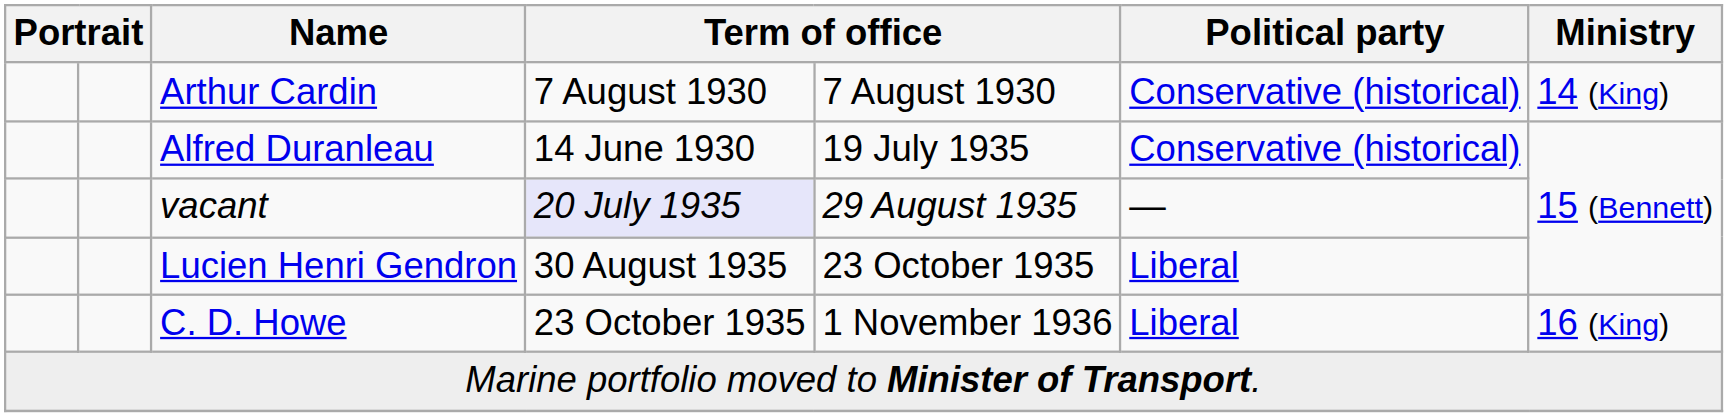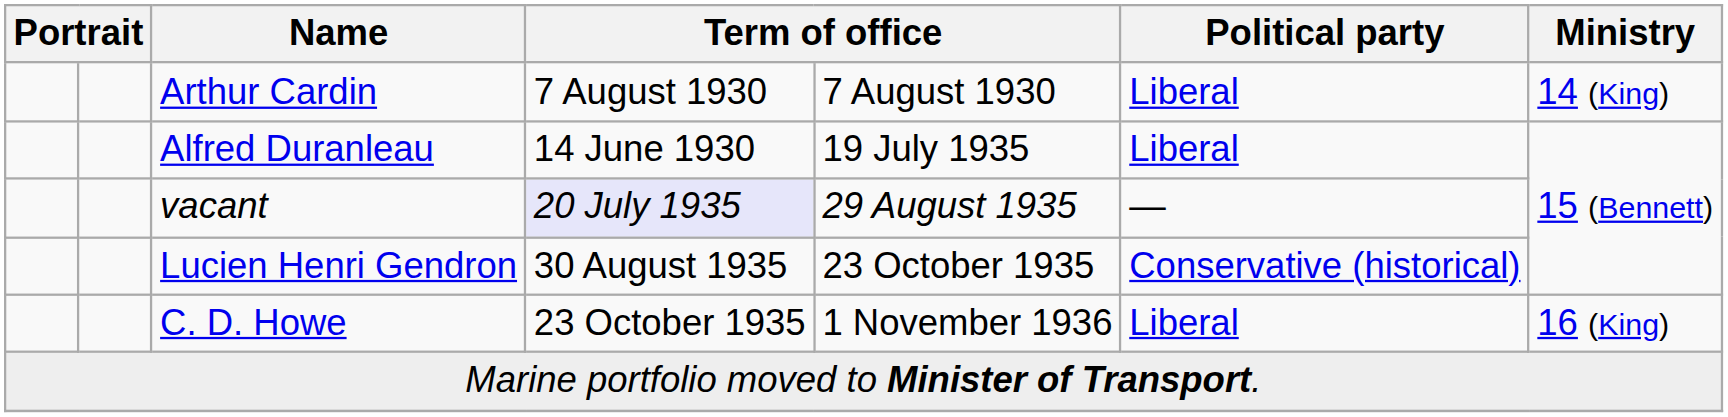(1325, 91) Conservative (historical) -> (1184, 91) Liberal
(1325, 149) Conservative (historical) -> (1184, 149) Liberal
(1184, 264) Liberal -> (1325, 264) Conservative (historical)
